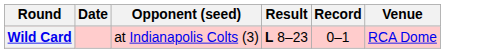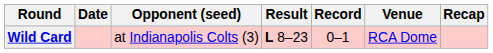+ column: (464, 15)
